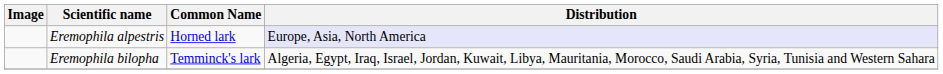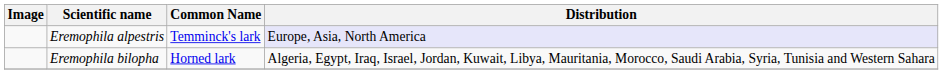(203, 36) Horned lark -> (215, 36) Temminck's lark
(215, 58) Temminck's lark -> (203, 58) Horned lark
